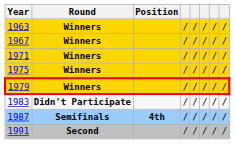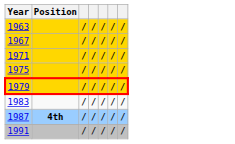- column: (82, 12)
